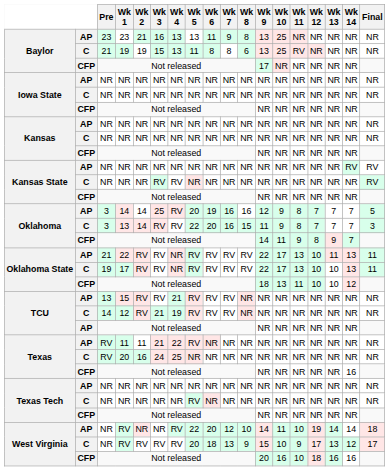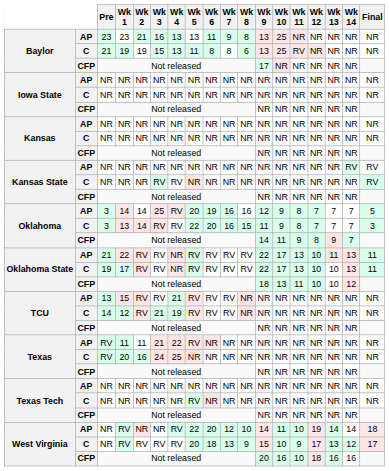(86, 327) AP -> (86, 327) CFP
(351, 371) 16 -> (351, 371) NR
